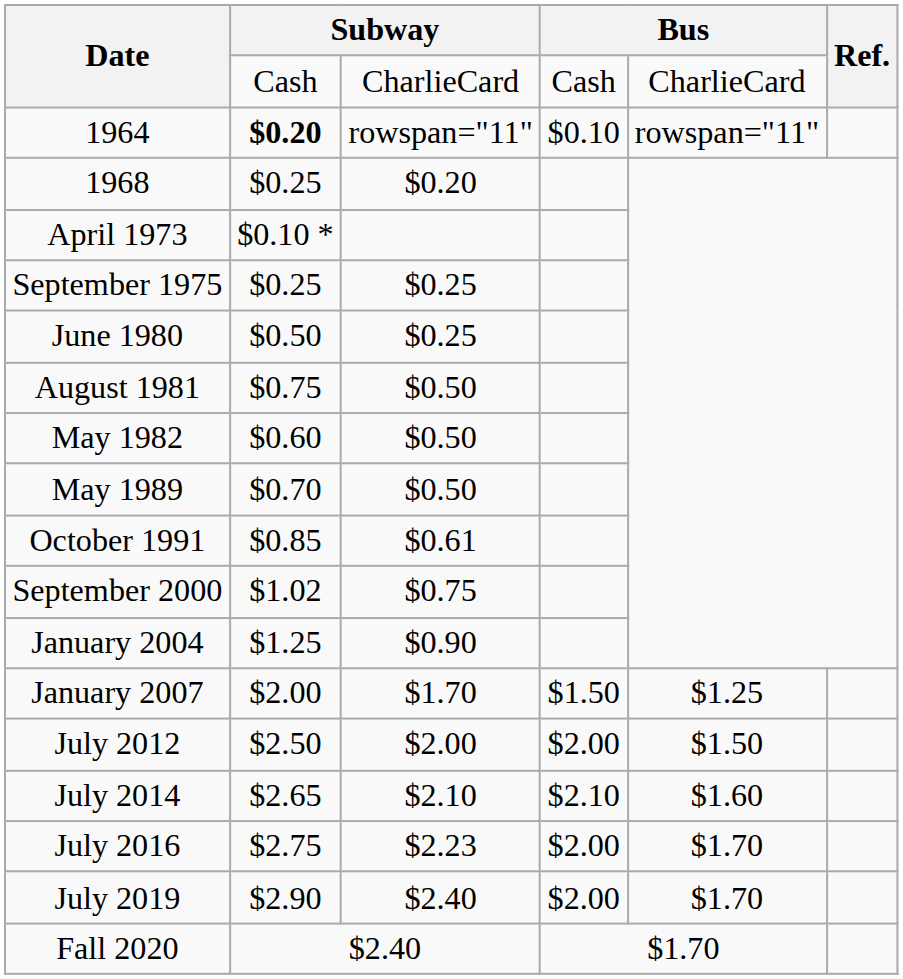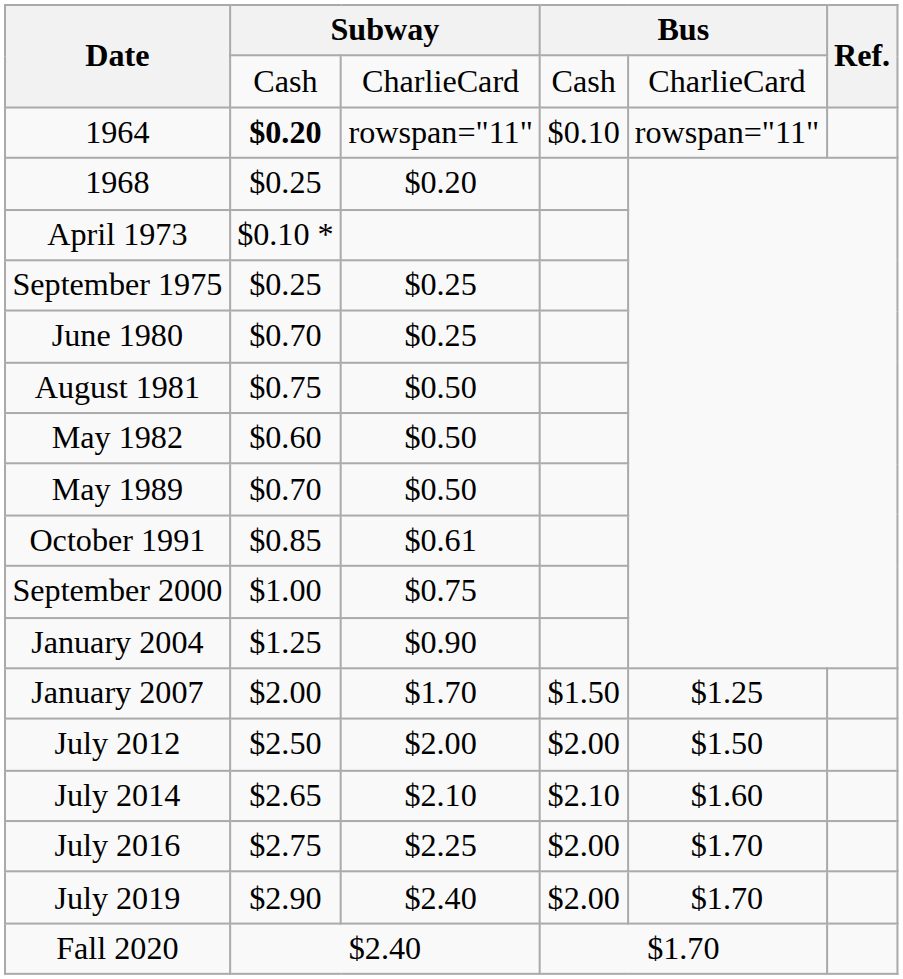(285, 336) $0.50 -> (285, 336) $0.70
(285, 591) $1.02 -> (285, 591) $1.00
(441, 846) $2.23 -> (441, 846) $2.25
